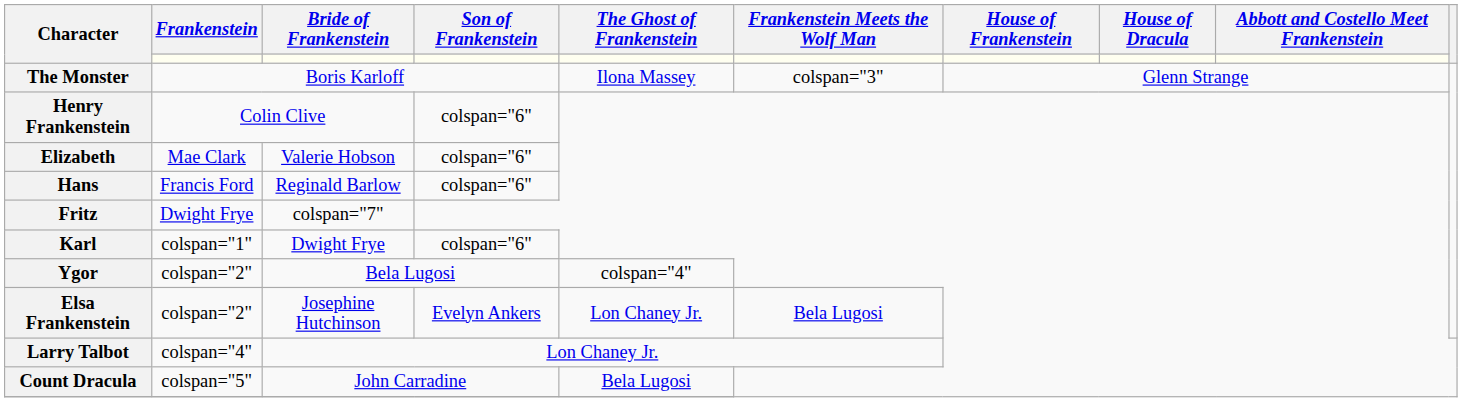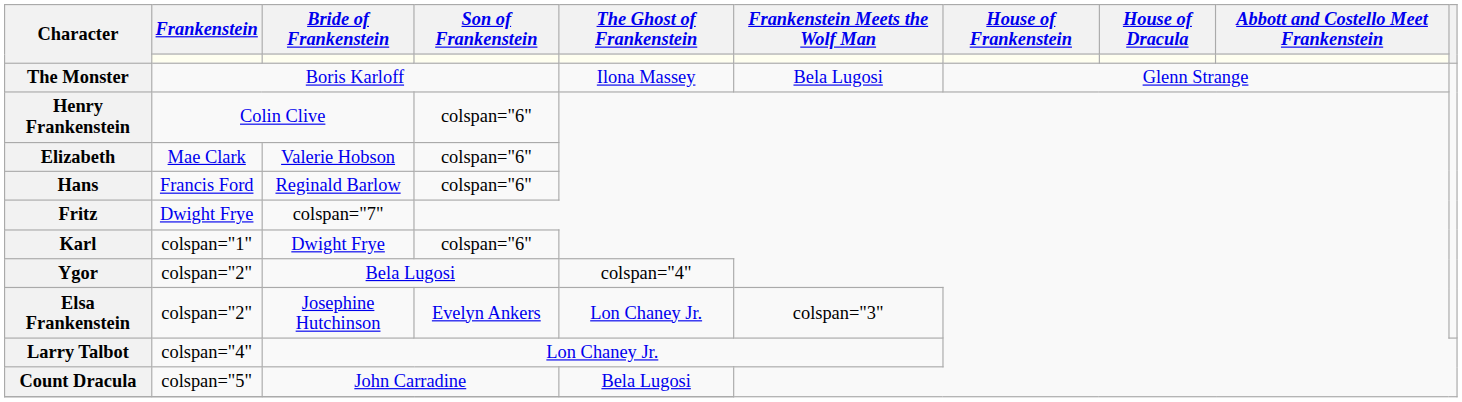(838, 77) colspan="3" -> (838, 77) Bela Lugosi
(838, 312) Bela Lugosi -> (838, 312) colspan="3"
